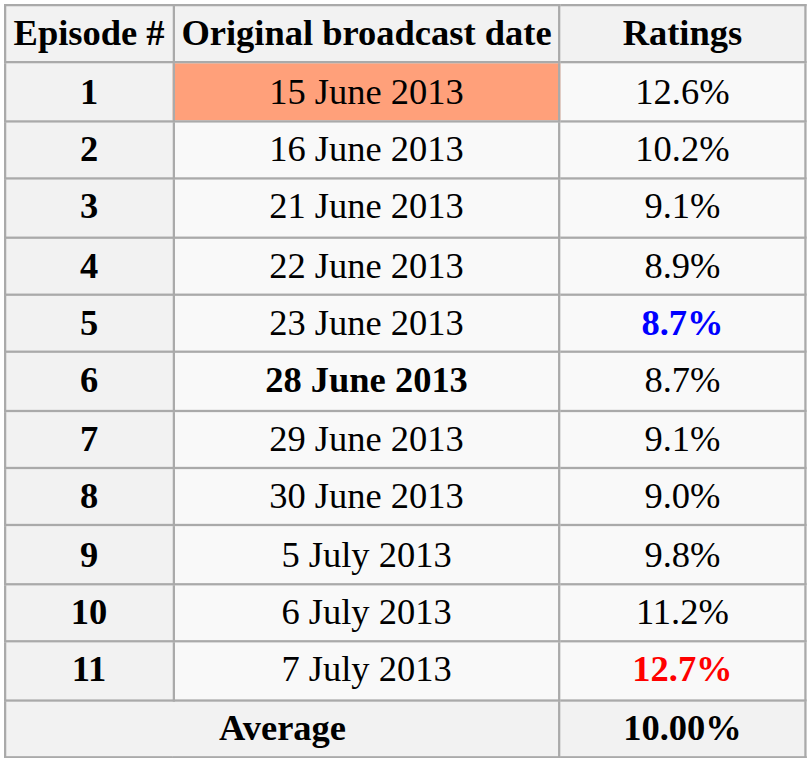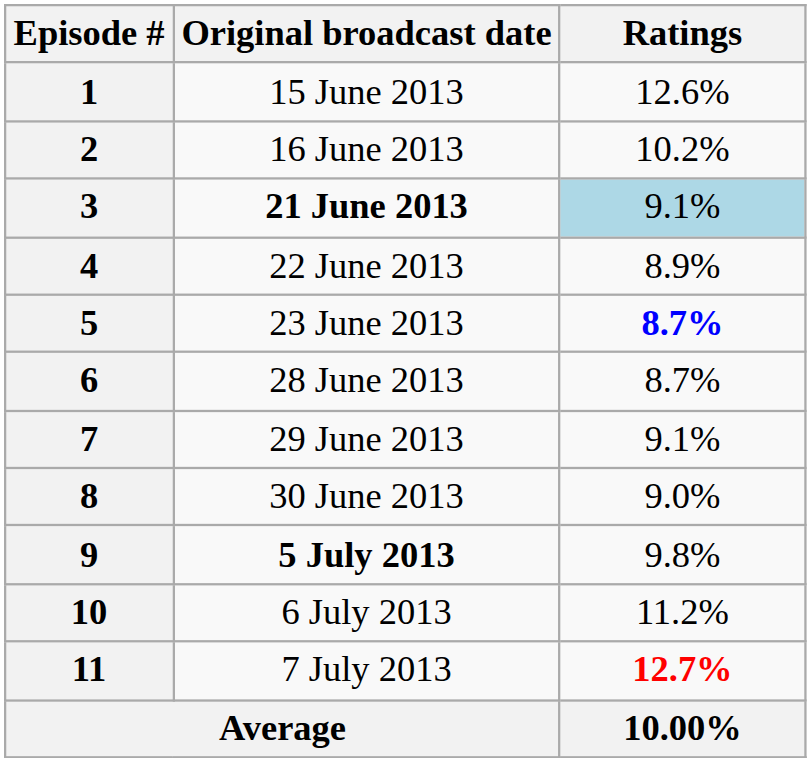(367, 91) lightsalmon background -> (367, 91) no background
(367, 206) normal -> (367, 206) bold
(682, 206) no background -> (682, 206) lightblue background
(367, 380) bold -> (367, 380) normal
(367, 554) normal -> (367, 554) bold
